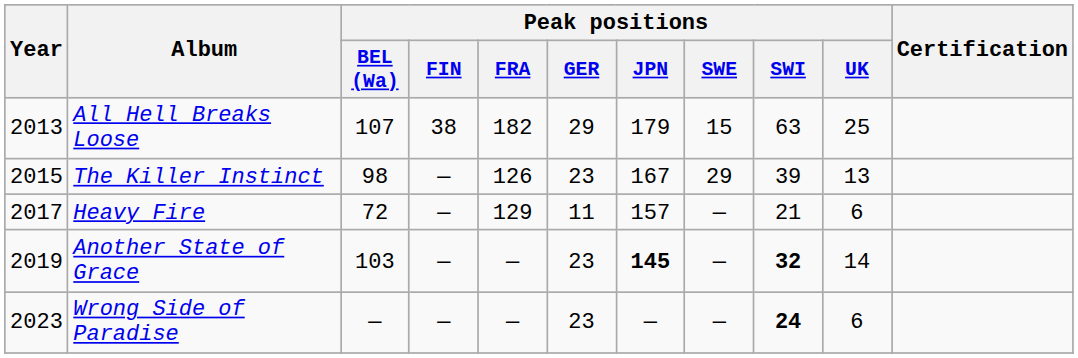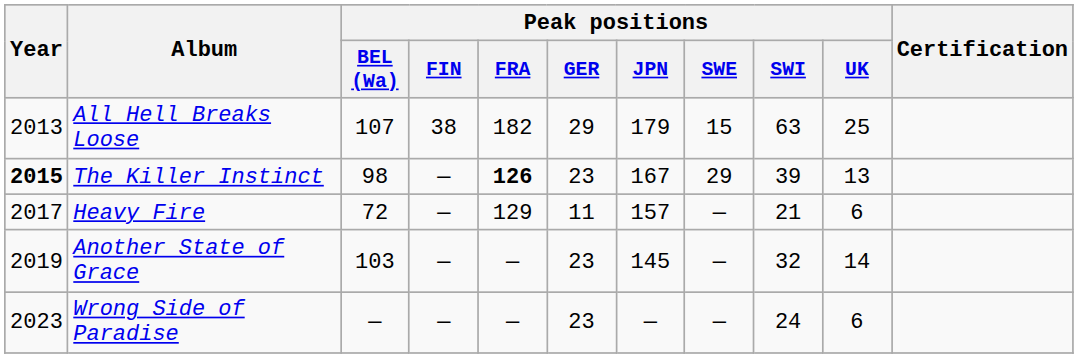(36, 177) normal -> (36, 177) bold
(513, 177) normal -> (513, 177) bold
(650, 261) bold -> (650, 261) normal
(788, 261) bold -> (788, 261) normal
(788, 322) bold -> (788, 322) normal
